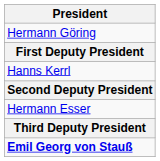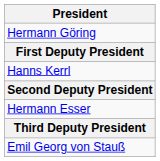(70, 147) bold -> (66, 147) normal
